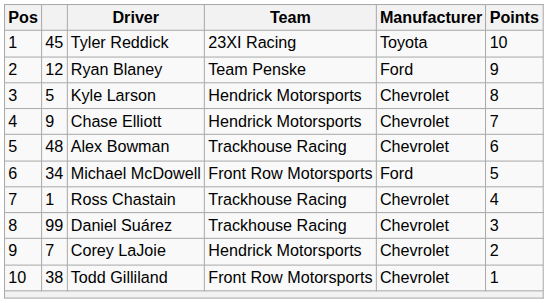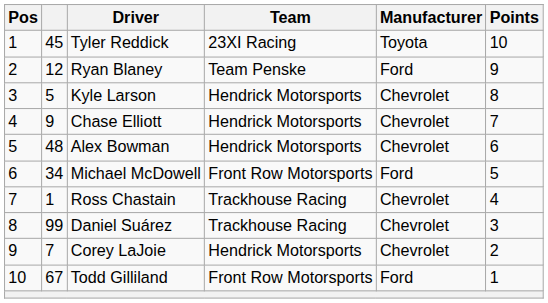(278, 147) Trackhouse Racing -> (285, 147) Hendrick Motorsports
(54, 277) 38 -> (54, 277) 67
(414, 277) Chevrolet -> (397, 277) Ford
